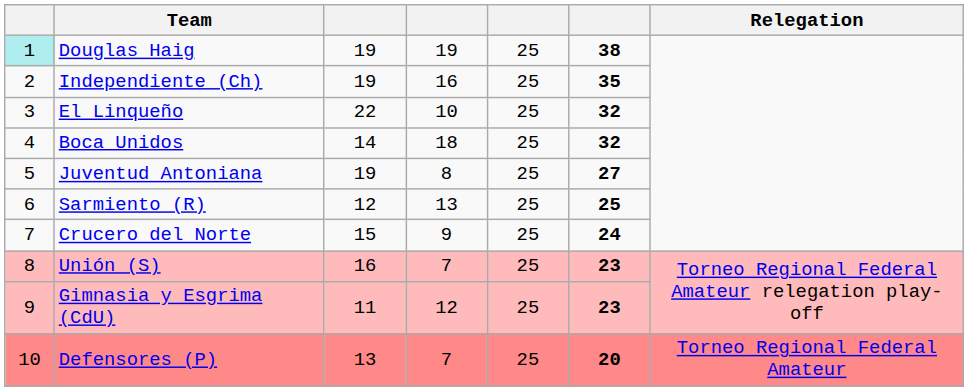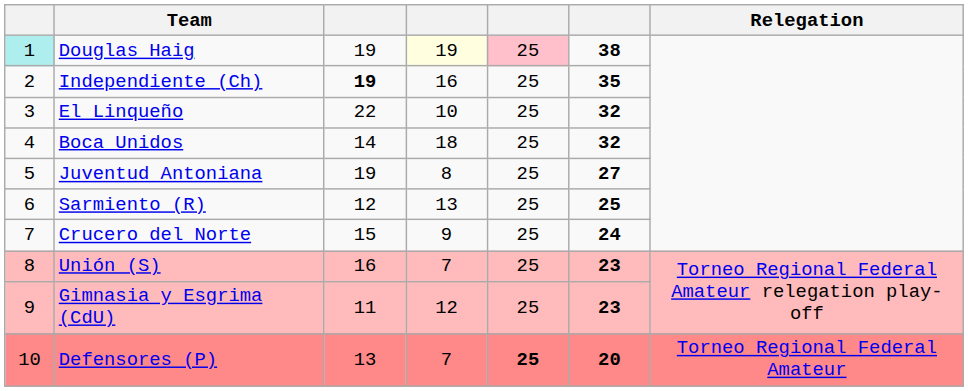(446, 51) no background -> (446, 51) lightyellow background
(528, 51) no background -> (528, 51) pink background
(365, 82) normal -> (365, 82) bold
(528, 360) normal -> (528, 360) bold
